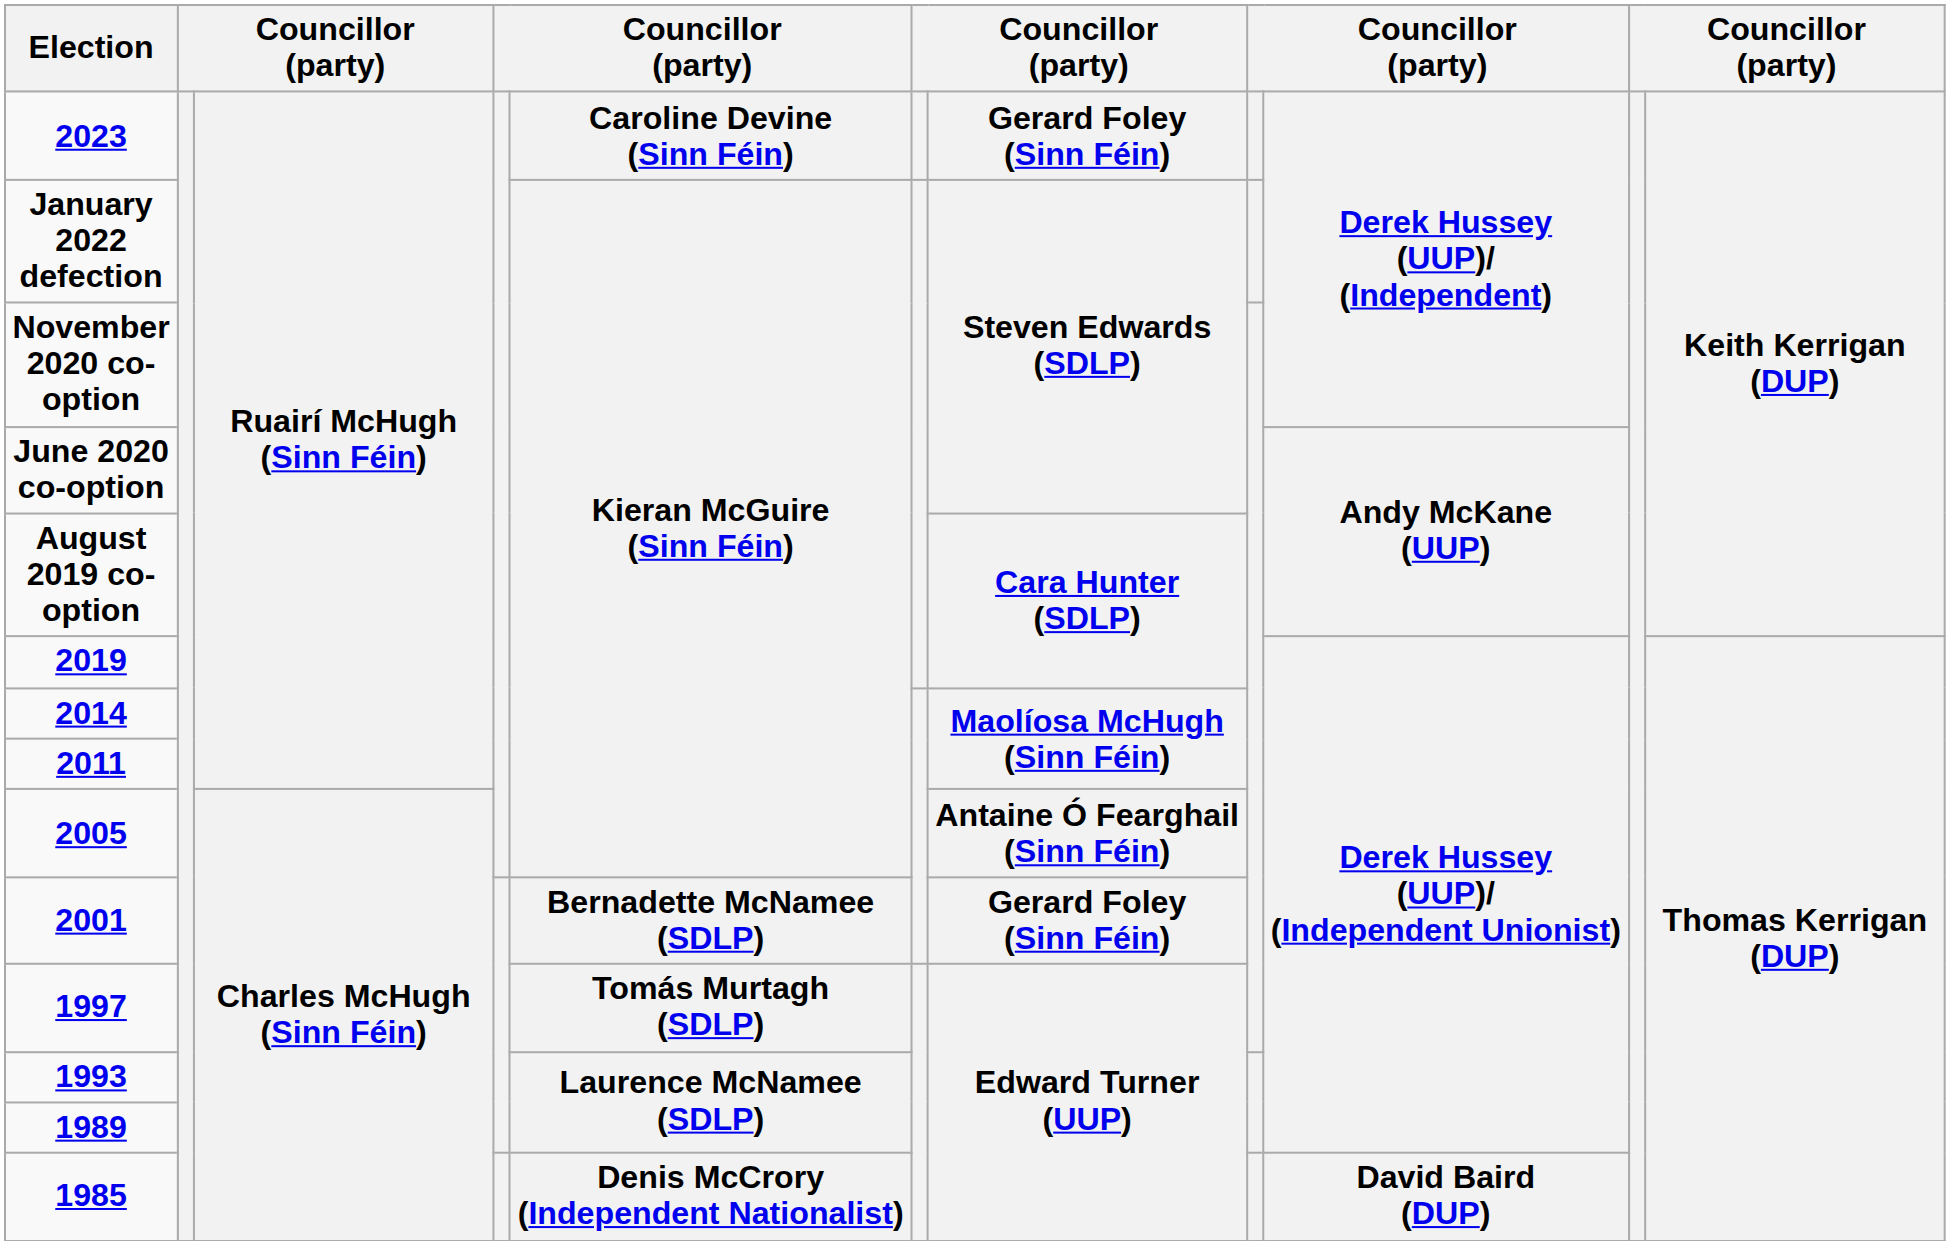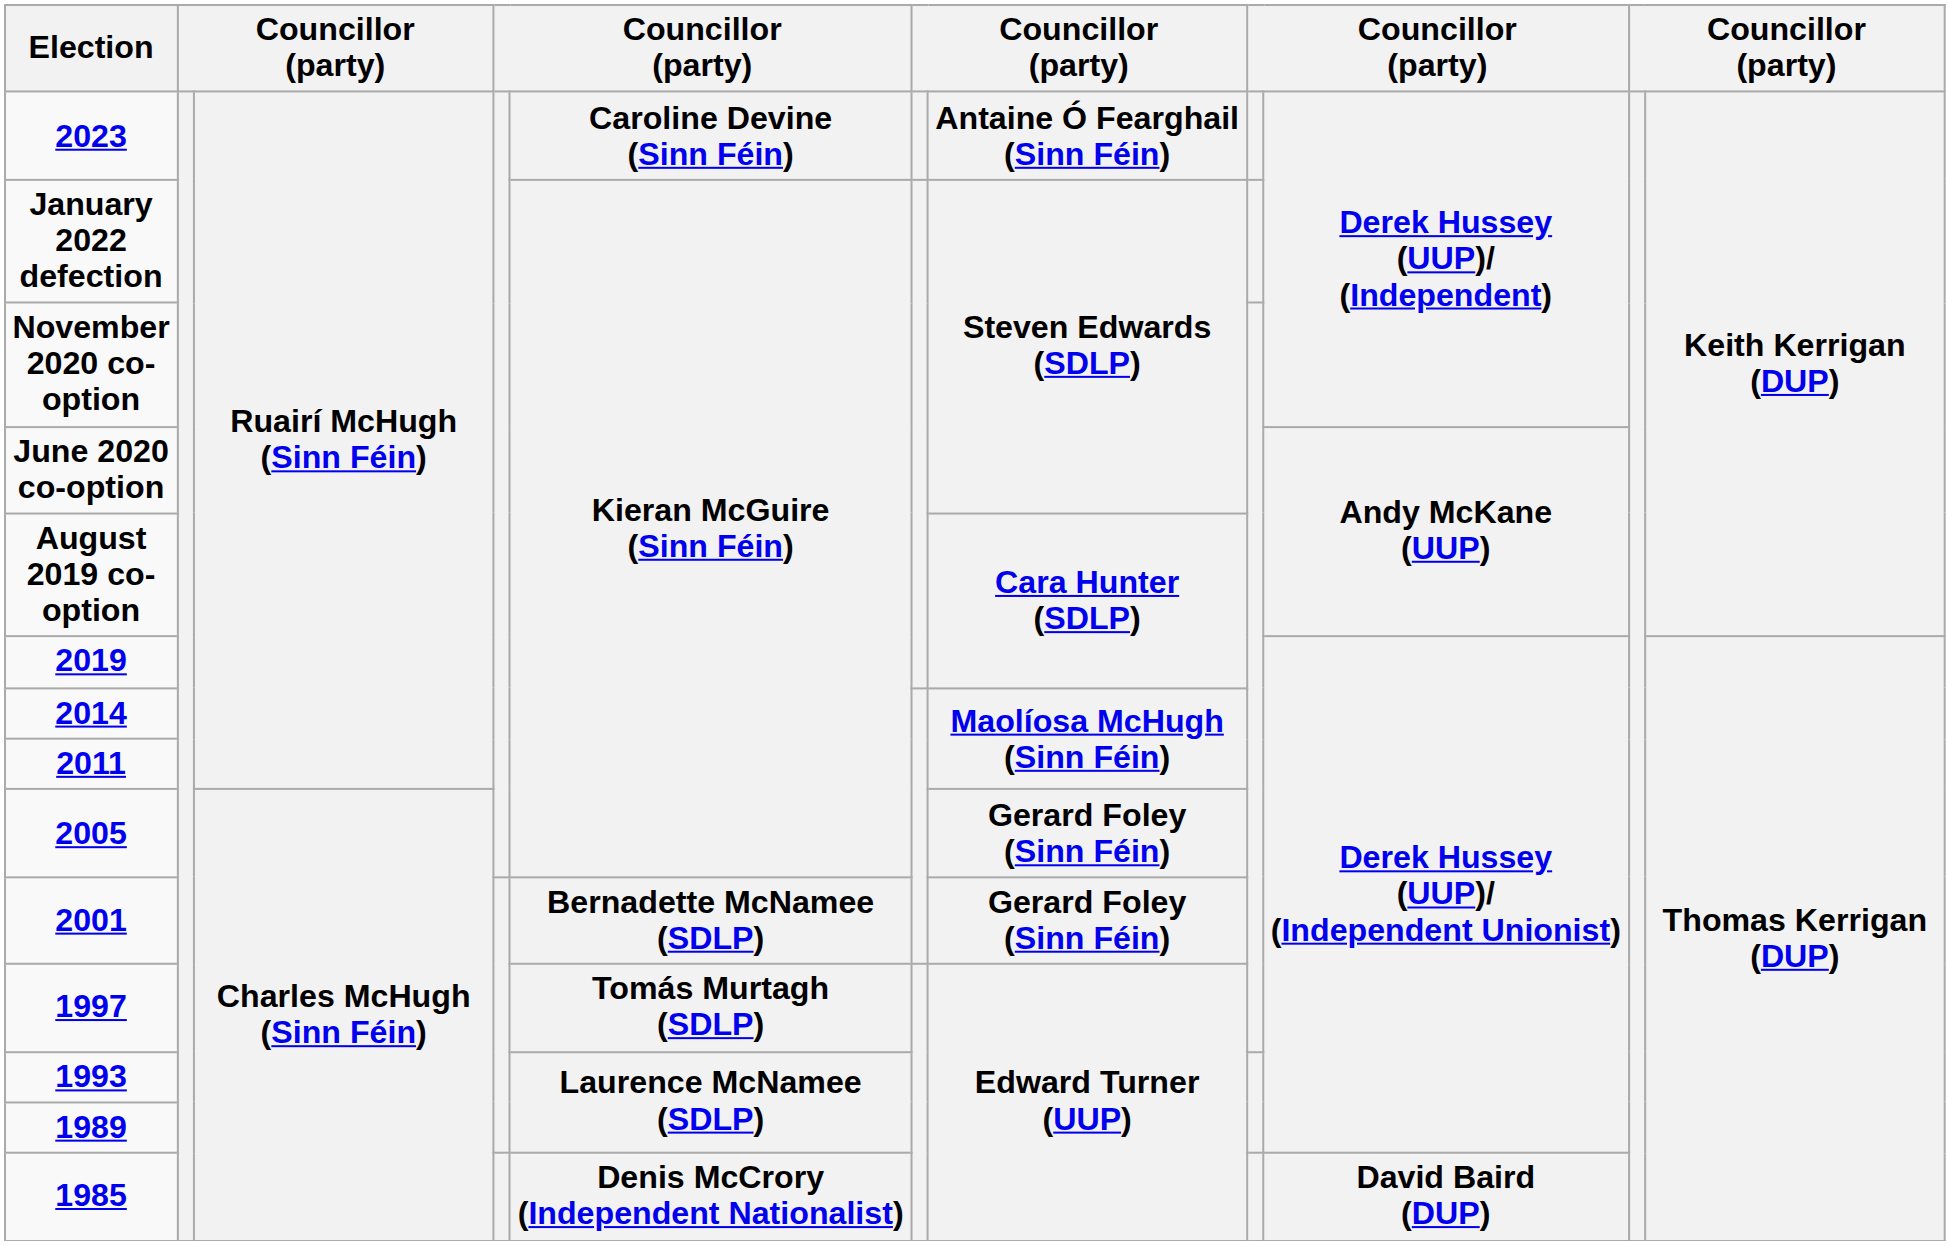(1087, 135) Gerard Foley (Sinn Féin) -> (1087, 135) Antaine Ó Fearghail (Sinn Féin)
(1087, 832) Antaine Ó Fearghail (Sinn Féin) -> (1087, 832) Gerard Foley (Sinn Féin)
